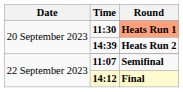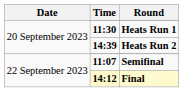(149, 29) lightsalmon background -> (149, 29) no background
